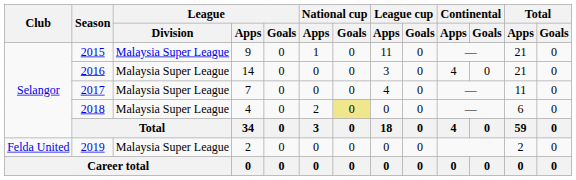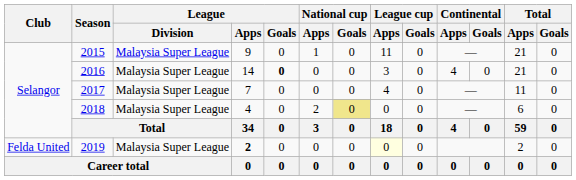(282, 71) normal -> (282, 71) bold
(248, 147) normal -> (248, 147) bold
(386, 147) no background -> (386, 147) lightyellow background
